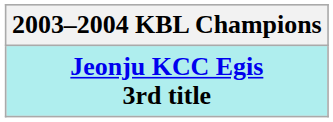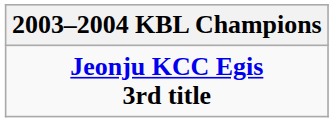(167, 80) paleturquoise background -> (167, 80) no background
